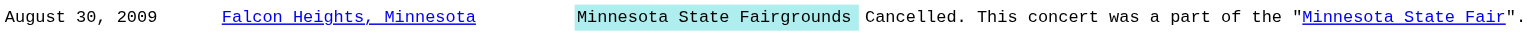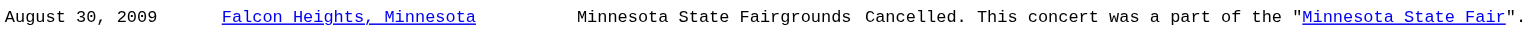(714, 18) paleturquoise background -> (714, 18) no background
